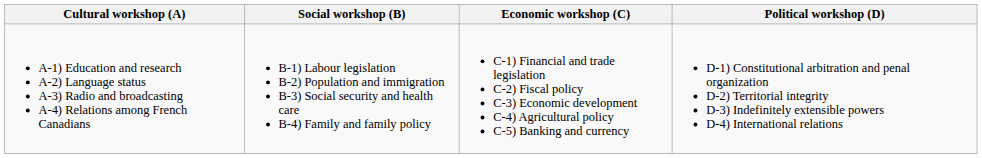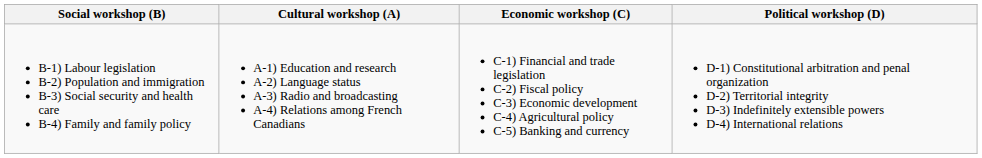columns swapped: (124, 14) <-> (352, 14)
